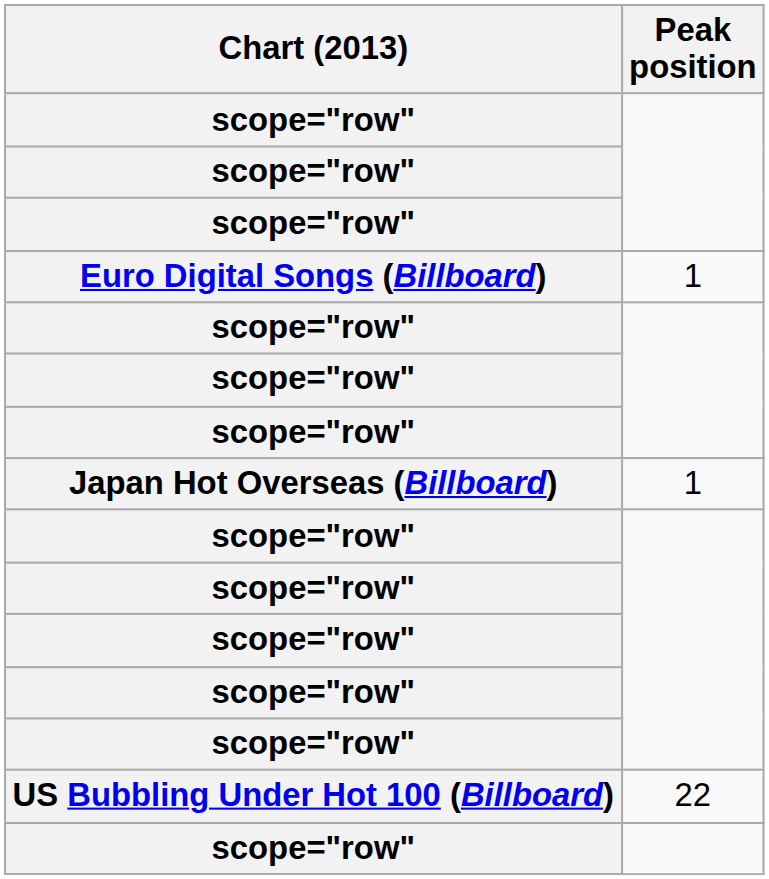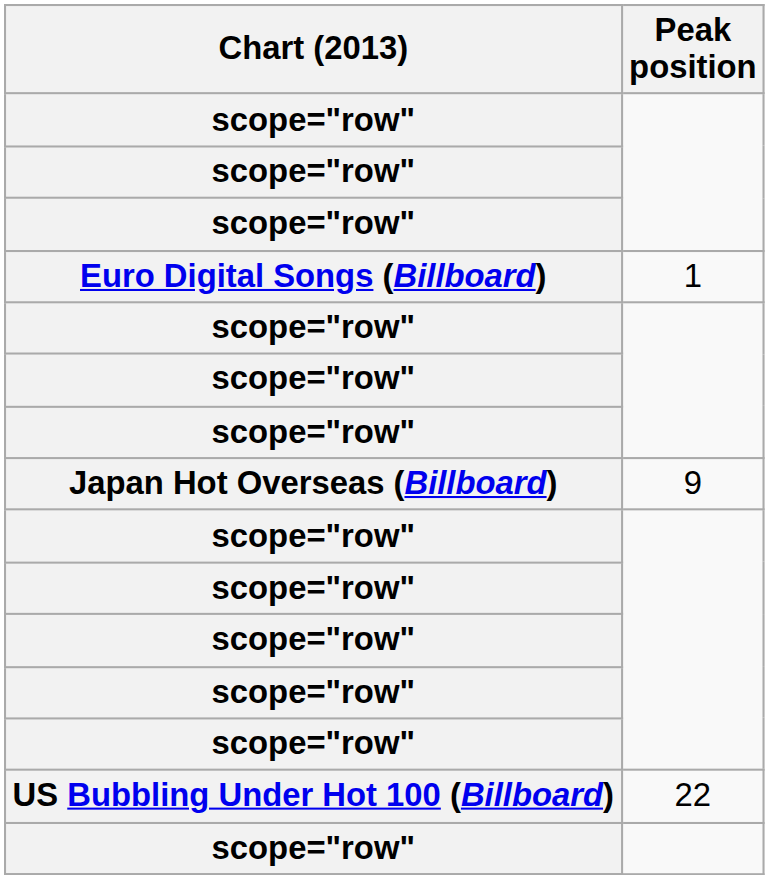(693, 483) 1 -> (693, 483) 9
